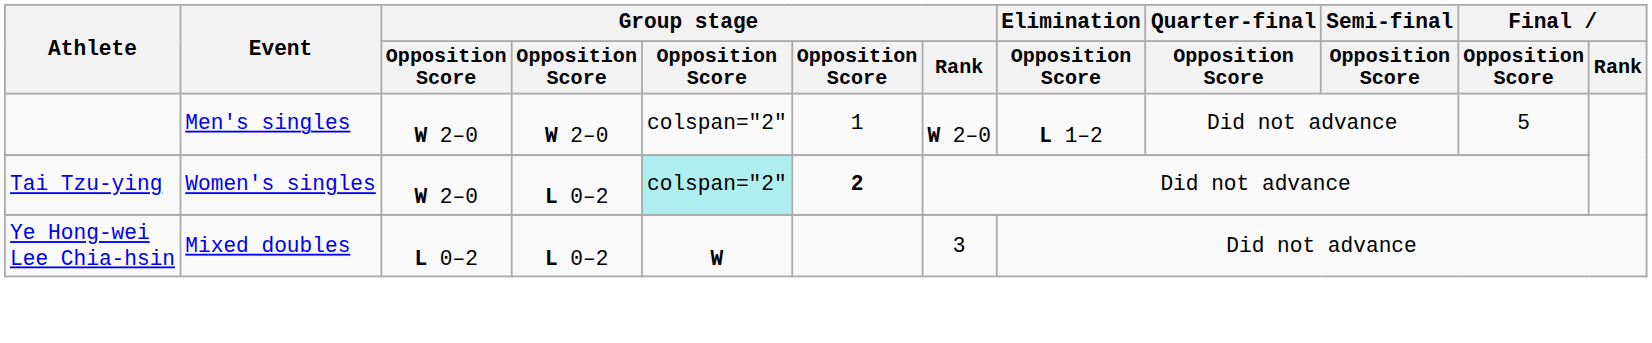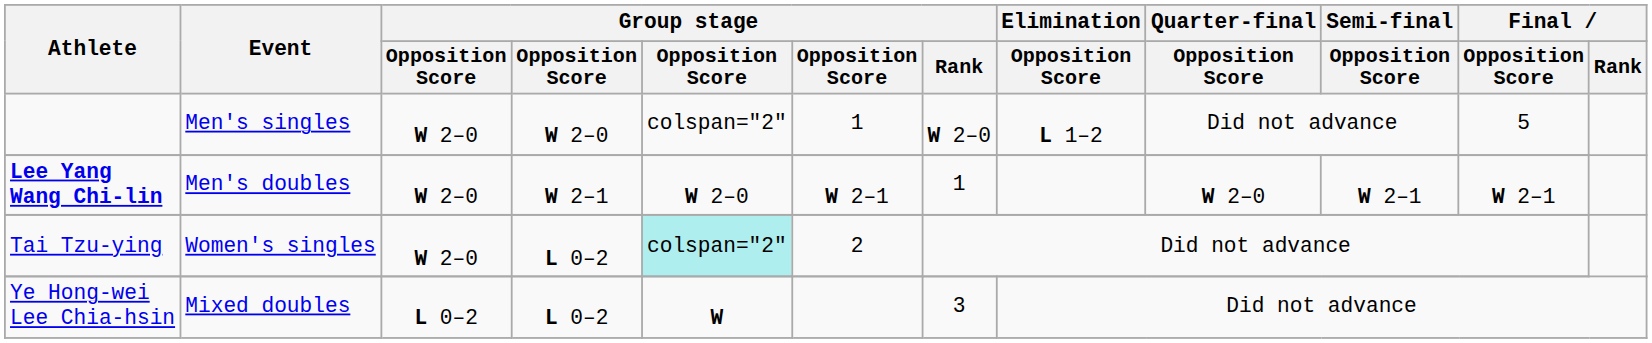+ row: (86, 185)
(857, 185) bold -> (857, 246) normal
